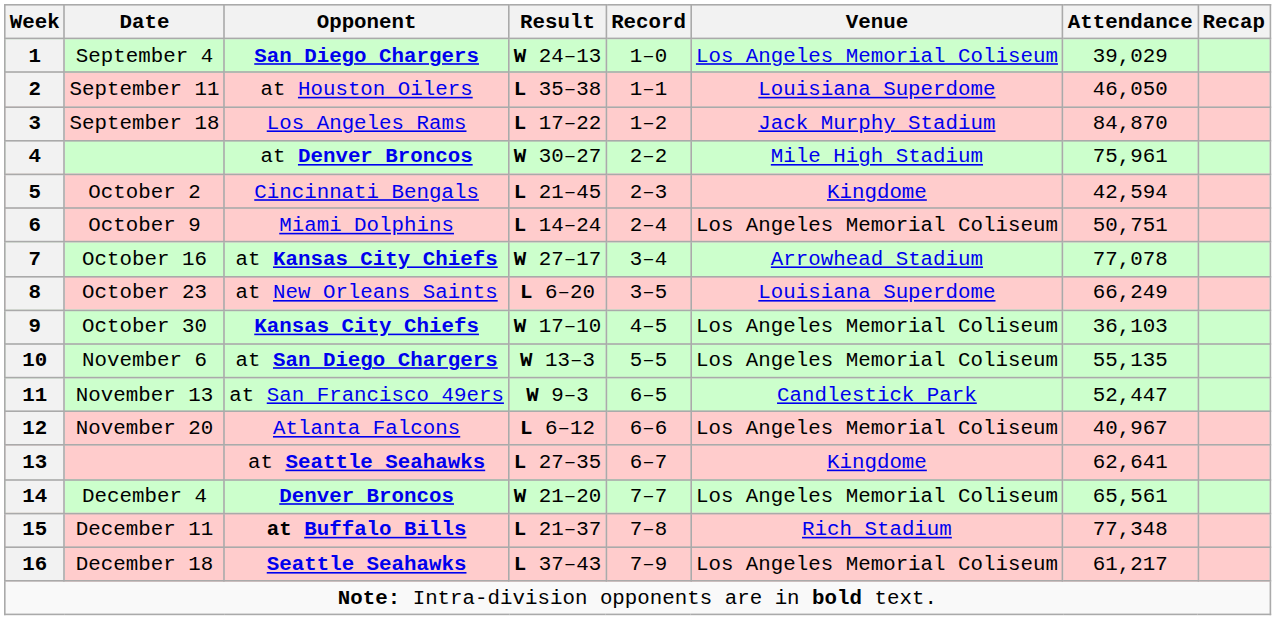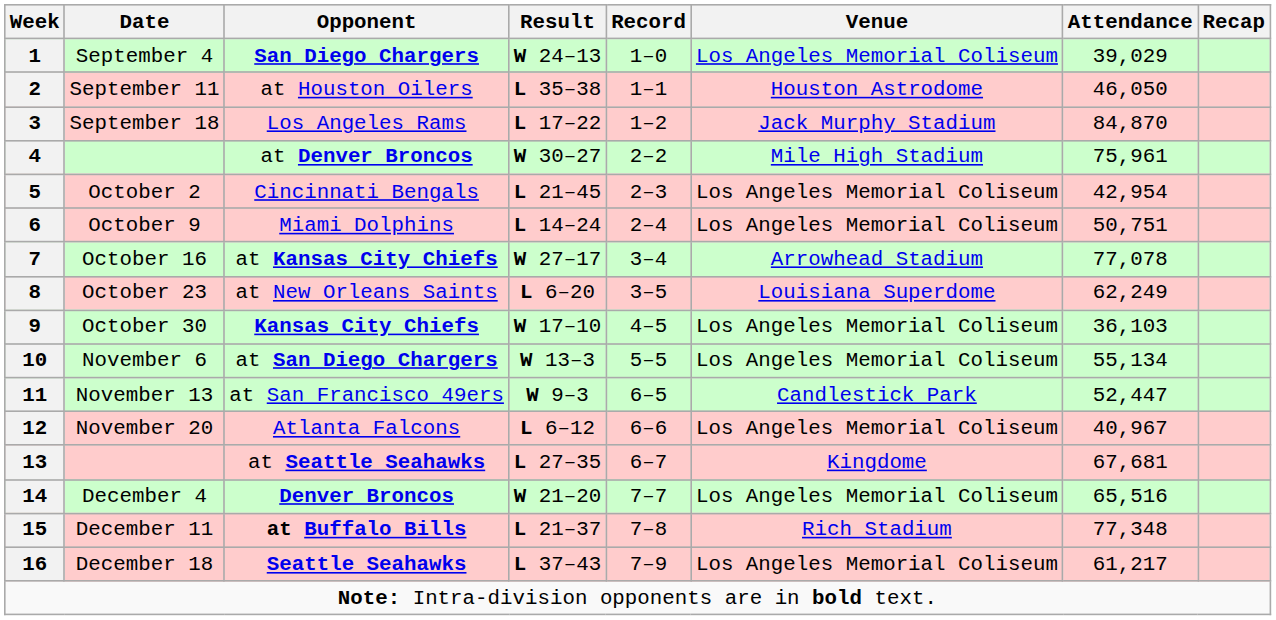(877, 90) Louisiana Superdome -> (877, 90) Houston Astrodome
(877, 191) Kingdome -> (877, 191) Los Angeles Memorial Coliseum
(1130, 191) 42,594 -> (1130, 191) 42,954
(1130, 293) 66,249 -> (1130, 293) 62,249
(1130, 361) 55,135 -> (1130, 361) 55,134
(1130, 462) 62,641 -> (1130, 462) 67,681
(1130, 496) 65,561 -> (1130, 496) 65,516
